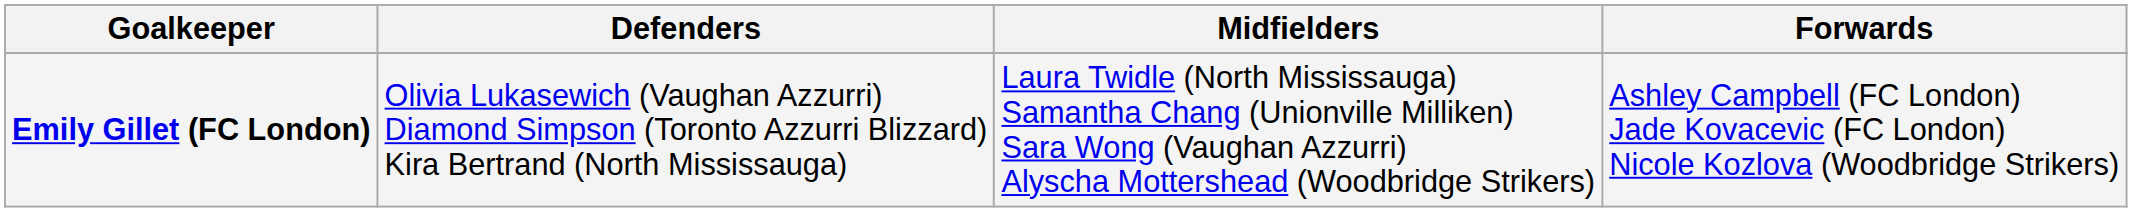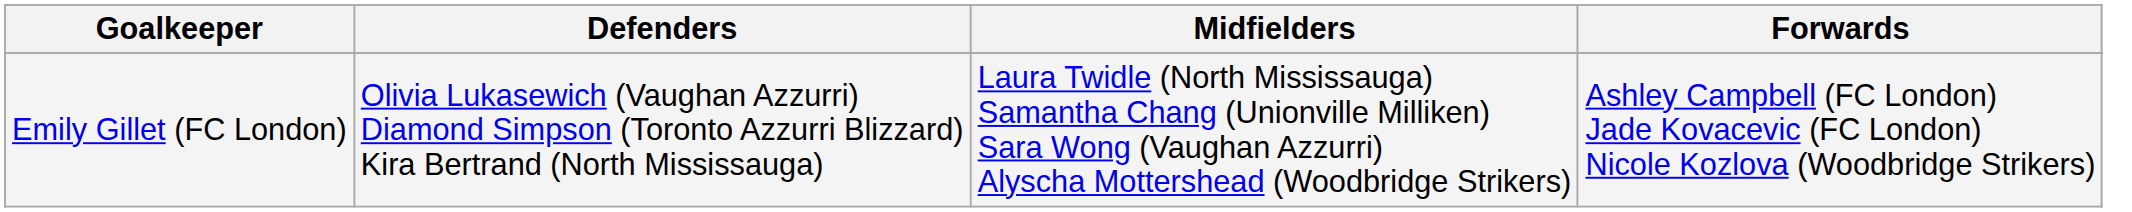(191, 129) bold -> (179, 129) normal
